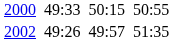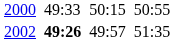(62, 32) normal -> (63, 32) bold
